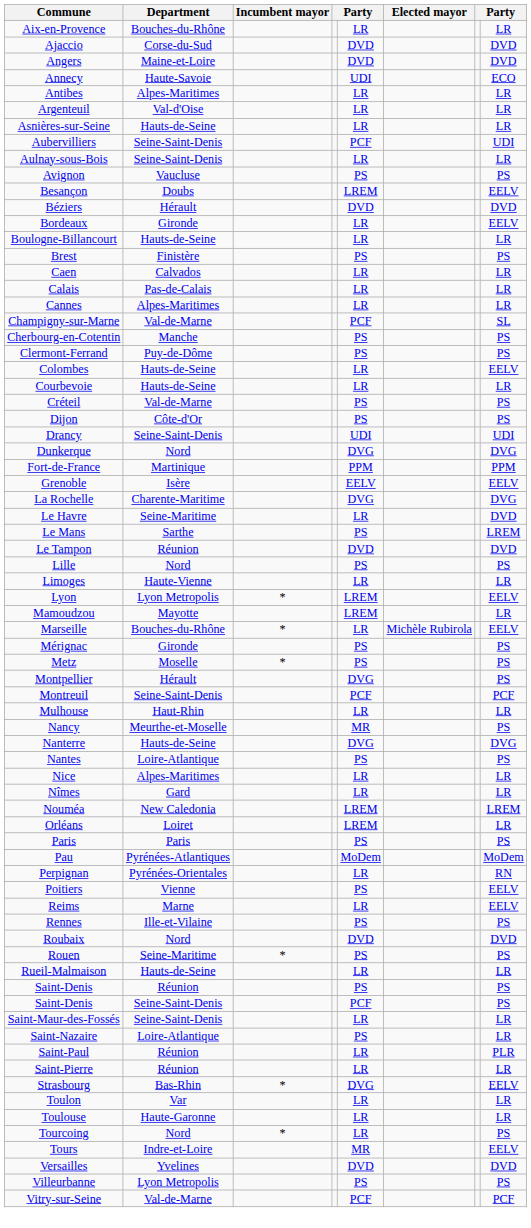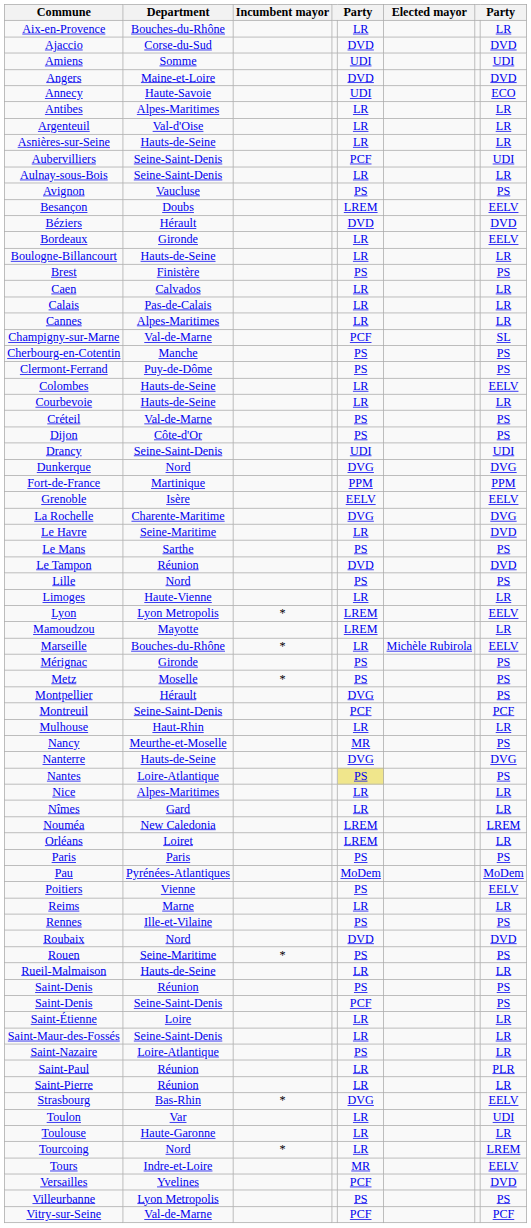+ row: (64, 61)
(503, 532) LREM -> (503, 548) PS
(361, 759) no background -> (361, 776) khaki background
- row: (64, 873)
(503, 906) EELV -> (503, 906) LR
+ row: (64, 1019)
(503, 1101) LR -> (503, 1117) UDI
(503, 1133) PS -> (503, 1149) LREM
(361, 1166) DVD -> (361, 1182) PCF
